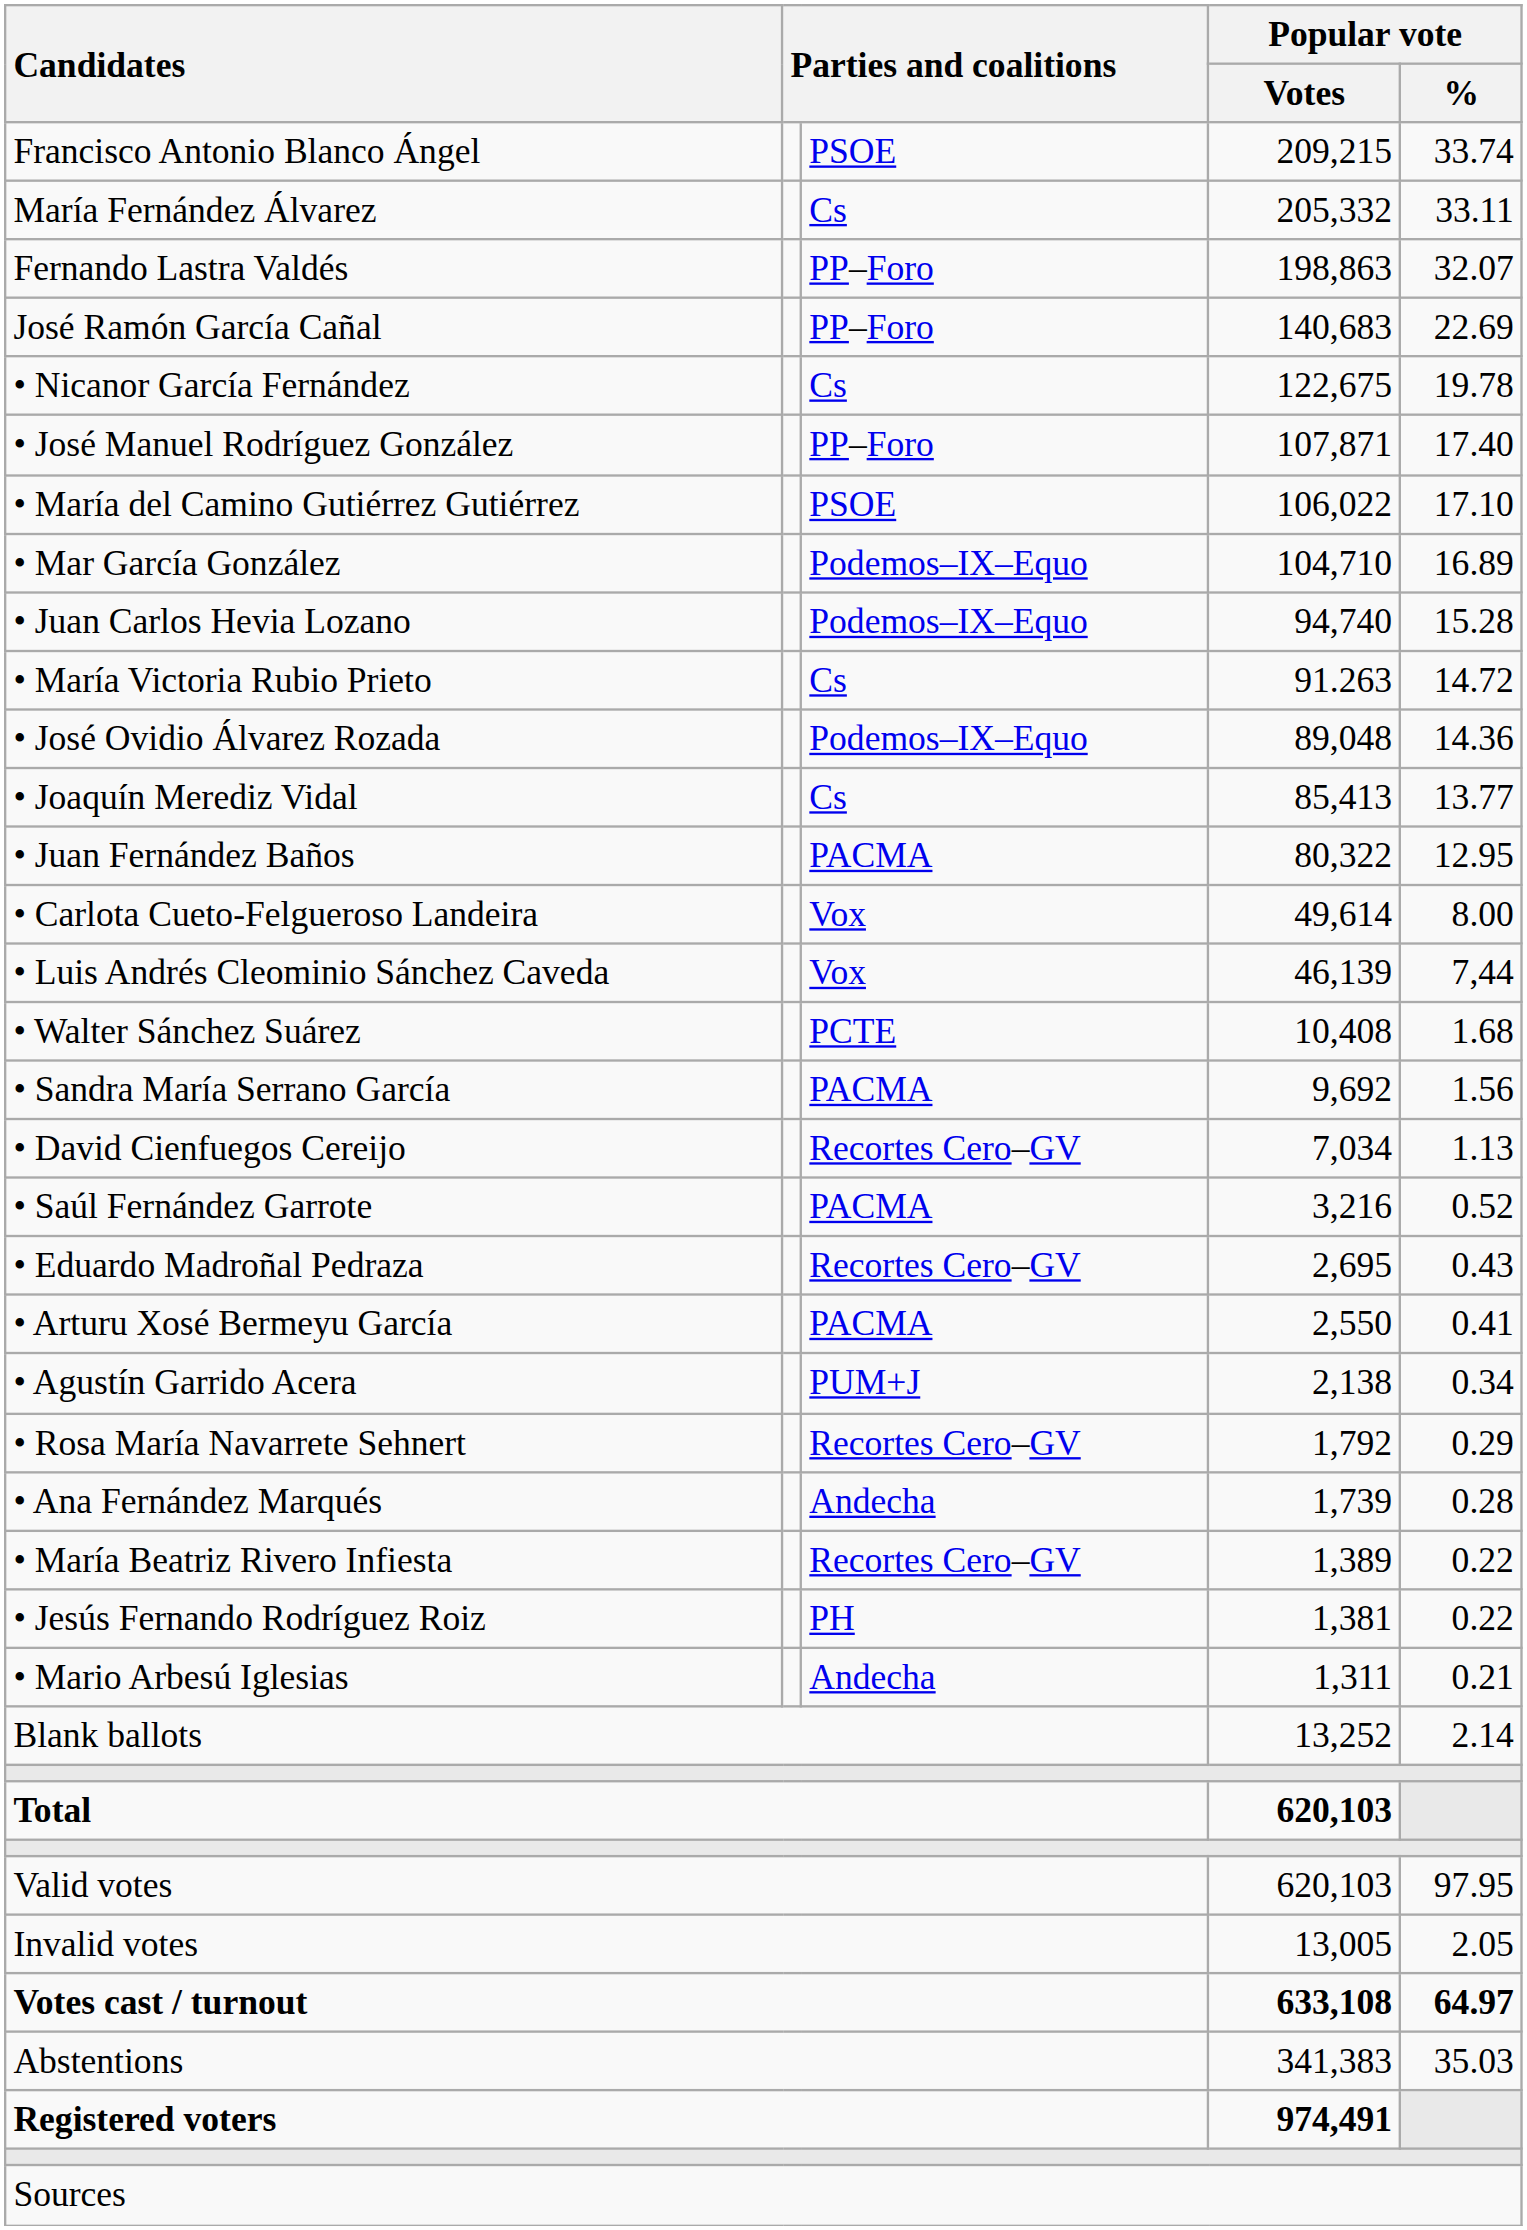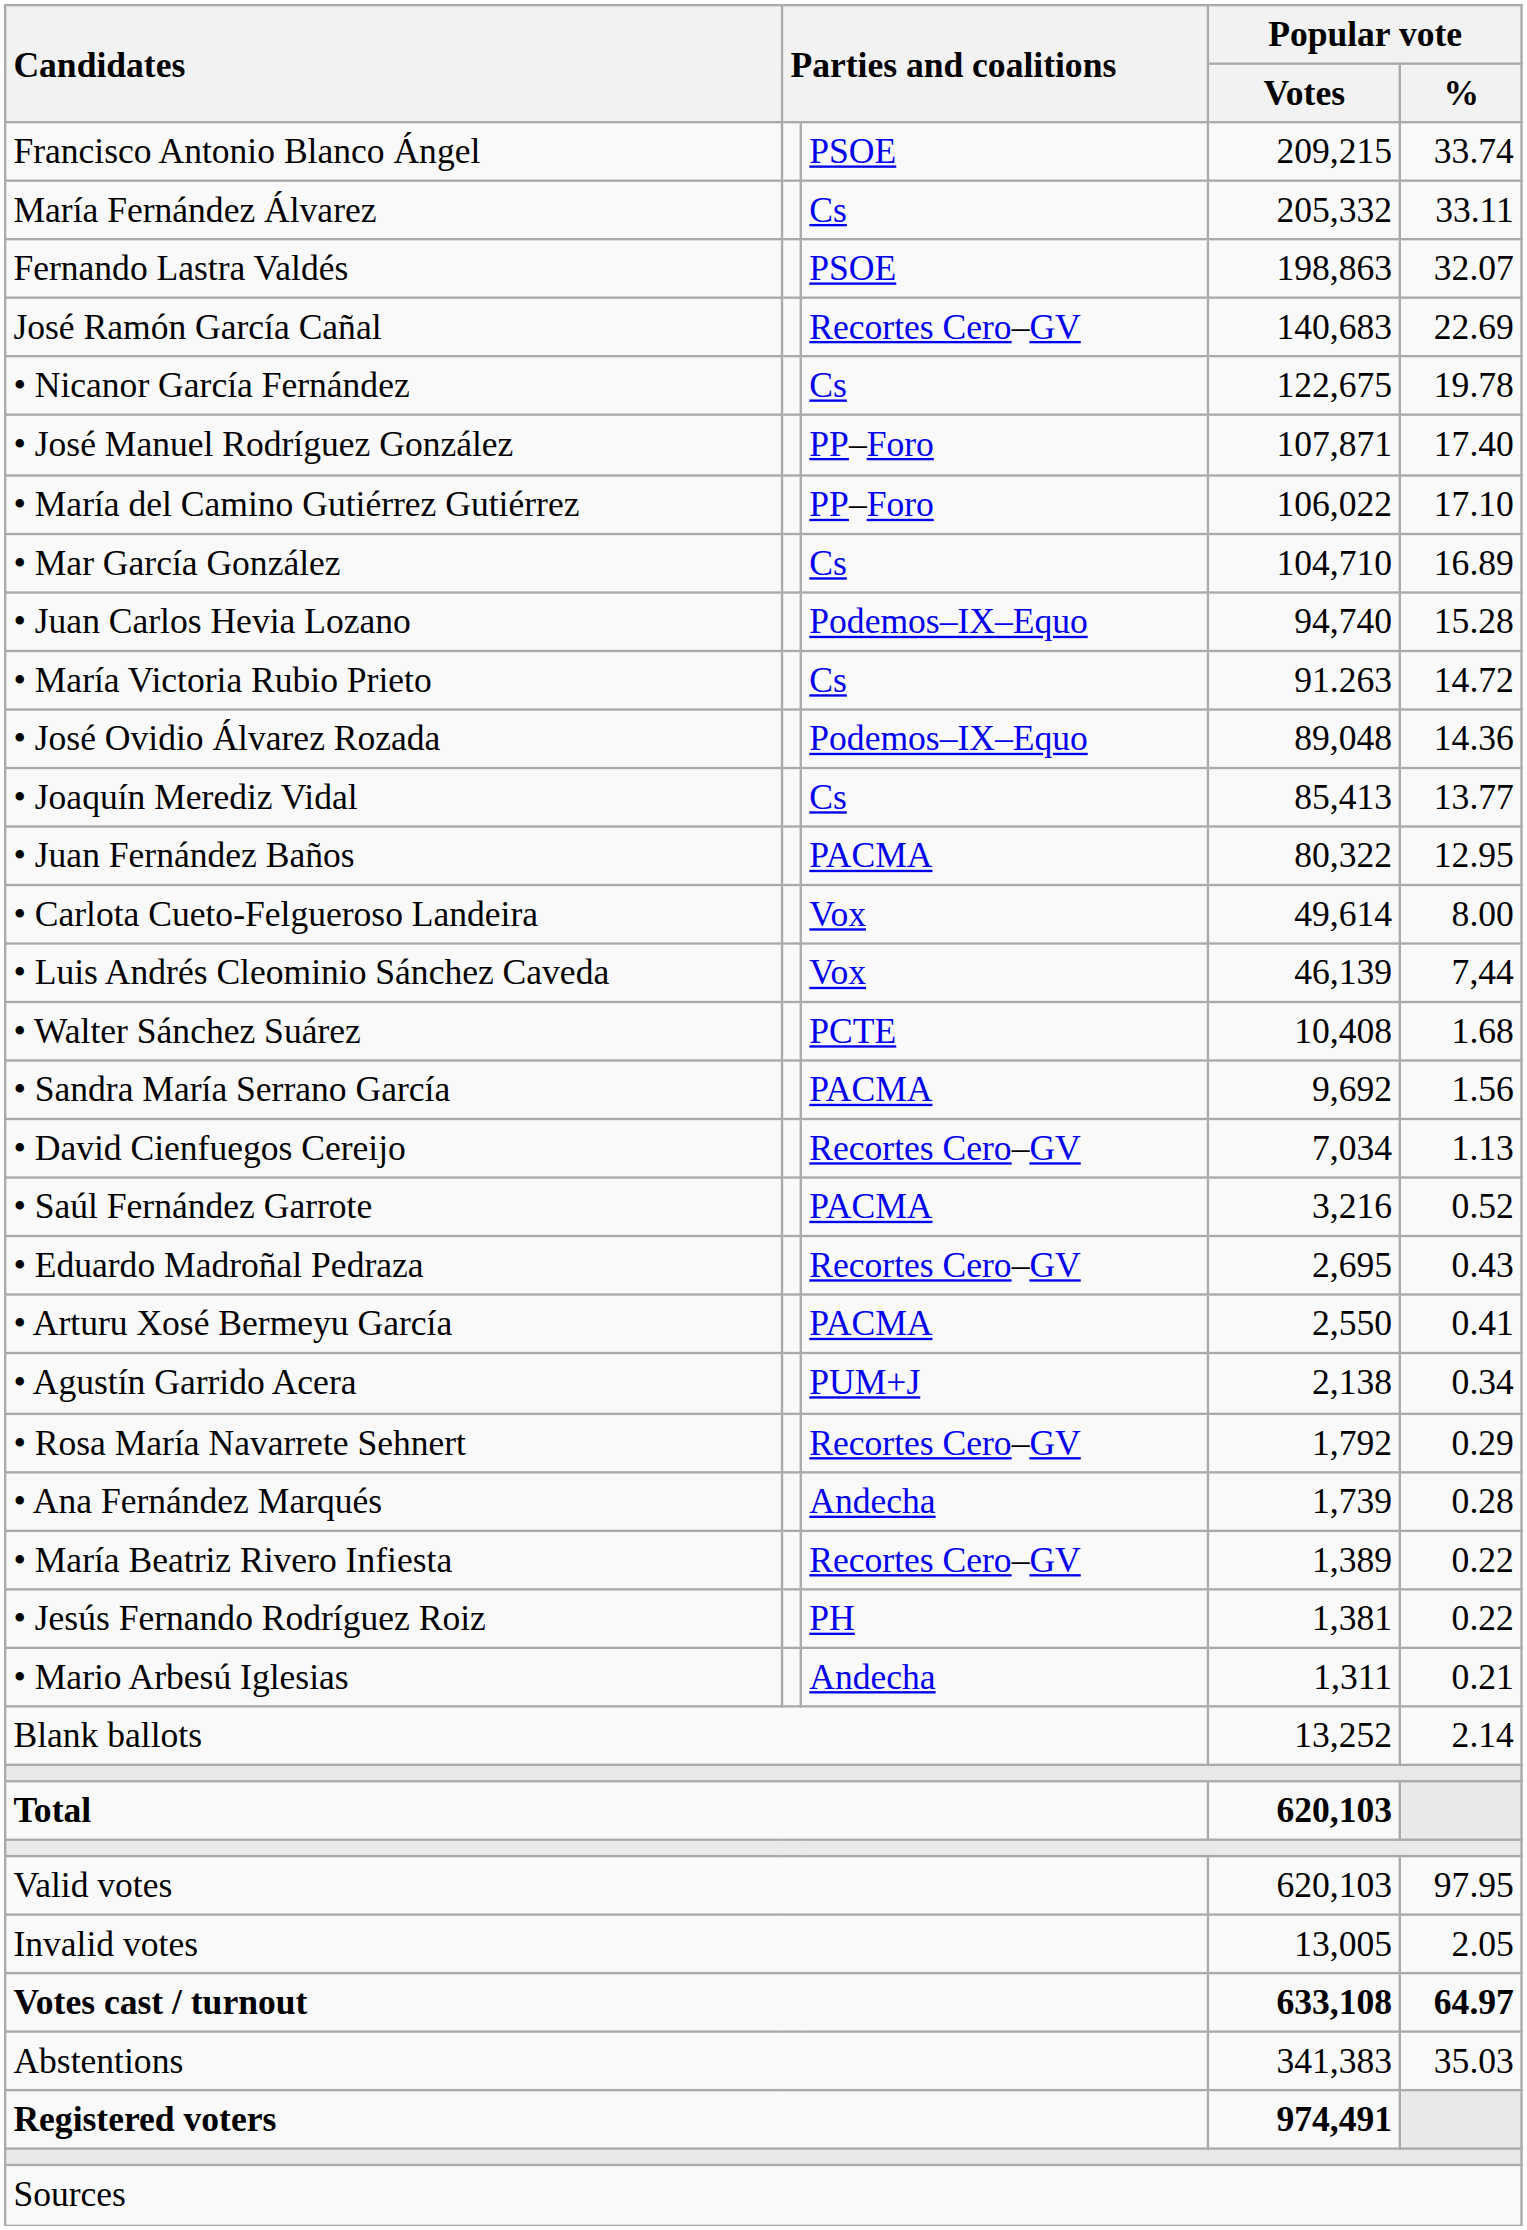(872, 268) PP–Foro -> (853, 268) PSOE
(872, 327) PP–Foro -> (945, 327) Recortes Cero–GV
(853, 503) PSOE -> (872, 503) PP–Foro
(949, 561) Podemos–IX–Equo -> (828, 561) Cs
